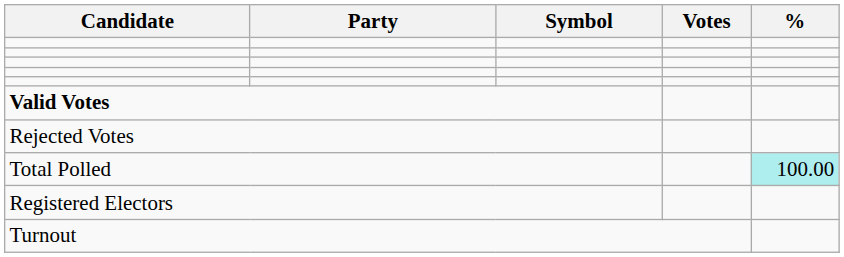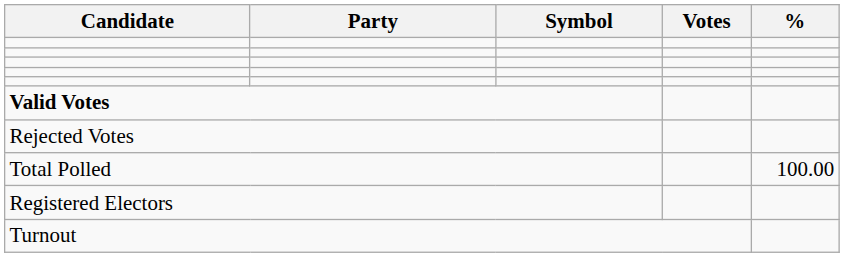(805, 169) paleturquoise background -> (805, 169) no background
